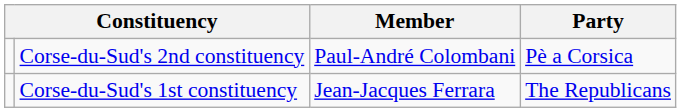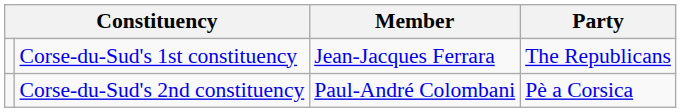rows swapped: (158, 90) <-> (162, 55)
